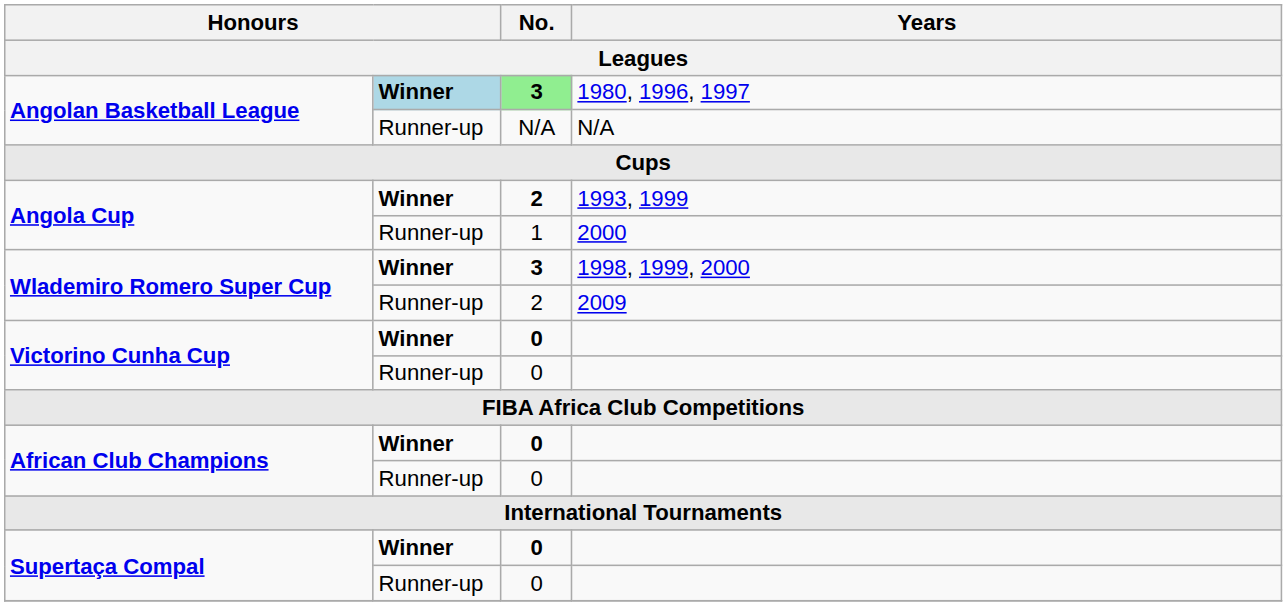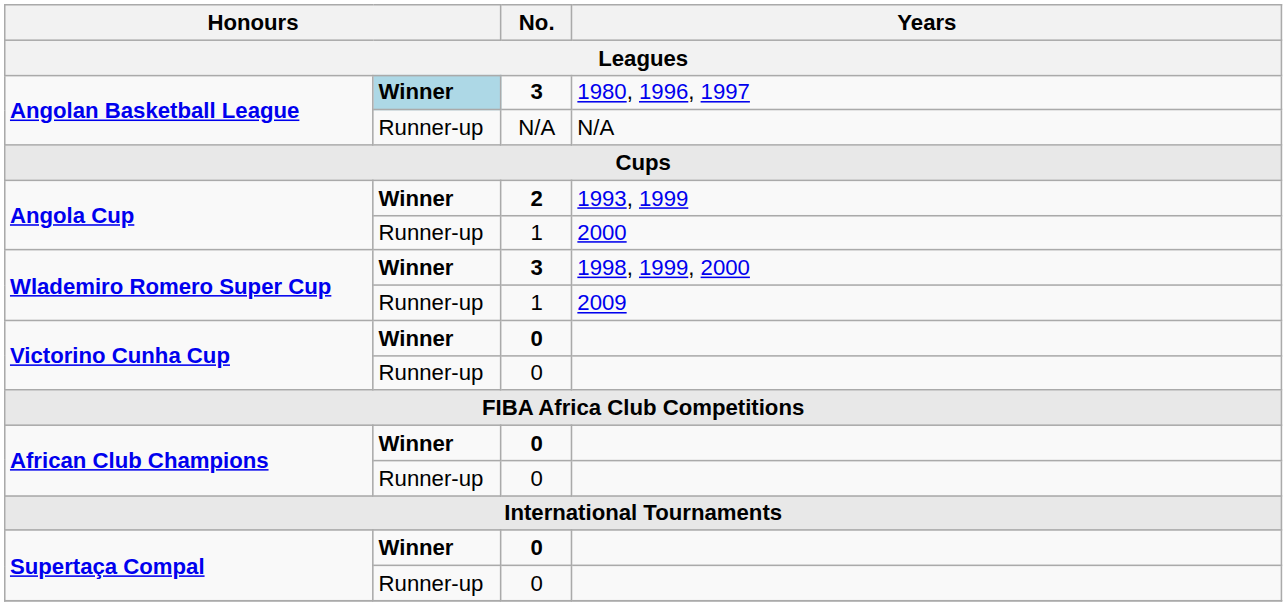(537, 93) lightgreen background -> (537, 93) no background
(537, 303) 2 -> (537, 303) 1
